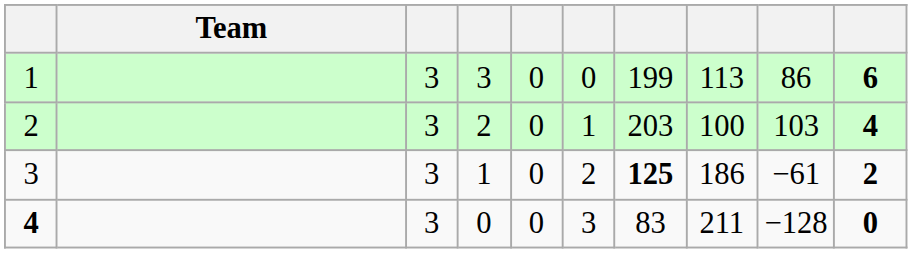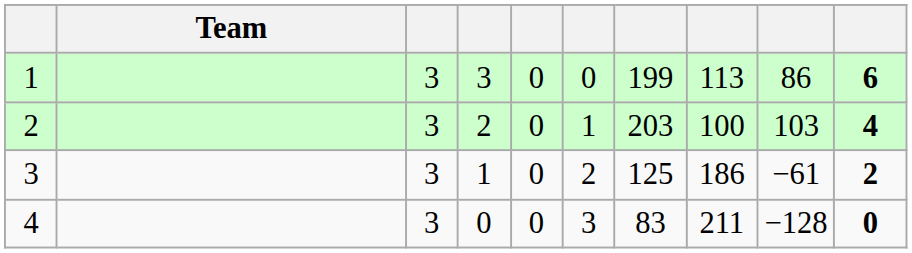(650, 174) bold -> (650, 174) normal
(31, 222) bold -> (31, 222) normal
